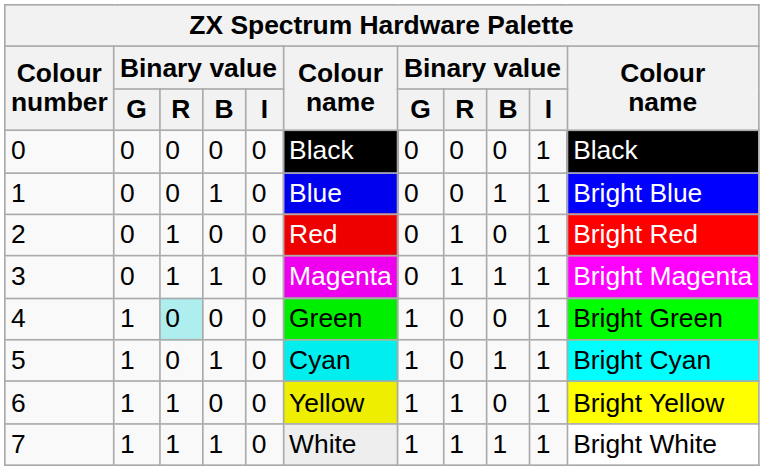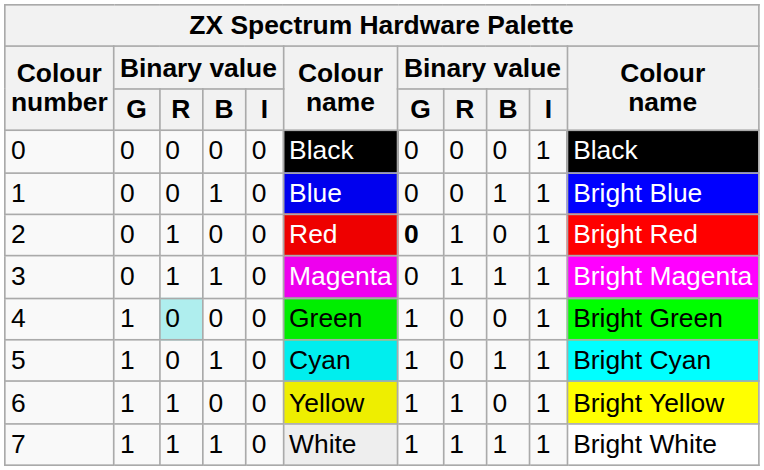(411, 234) normal -> (411, 234) bold
